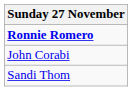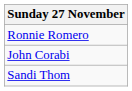(50, 34) bold -> (48, 34) normal
